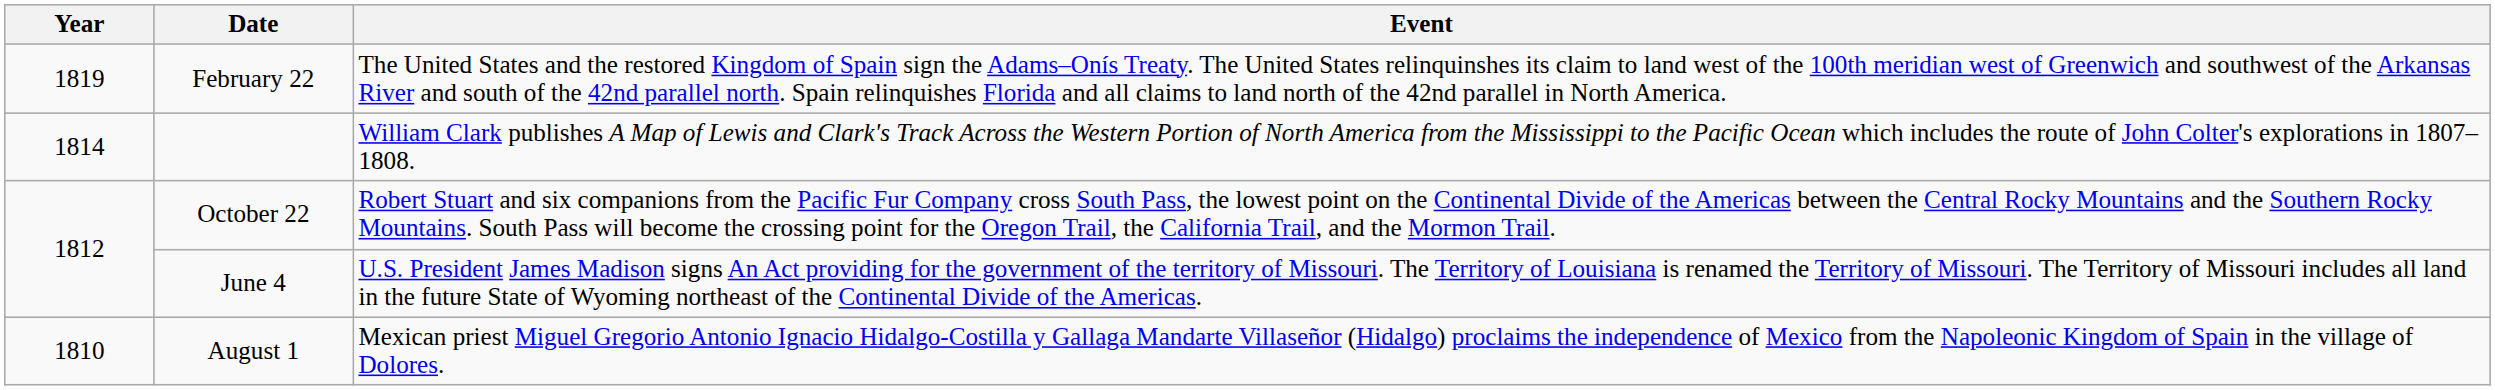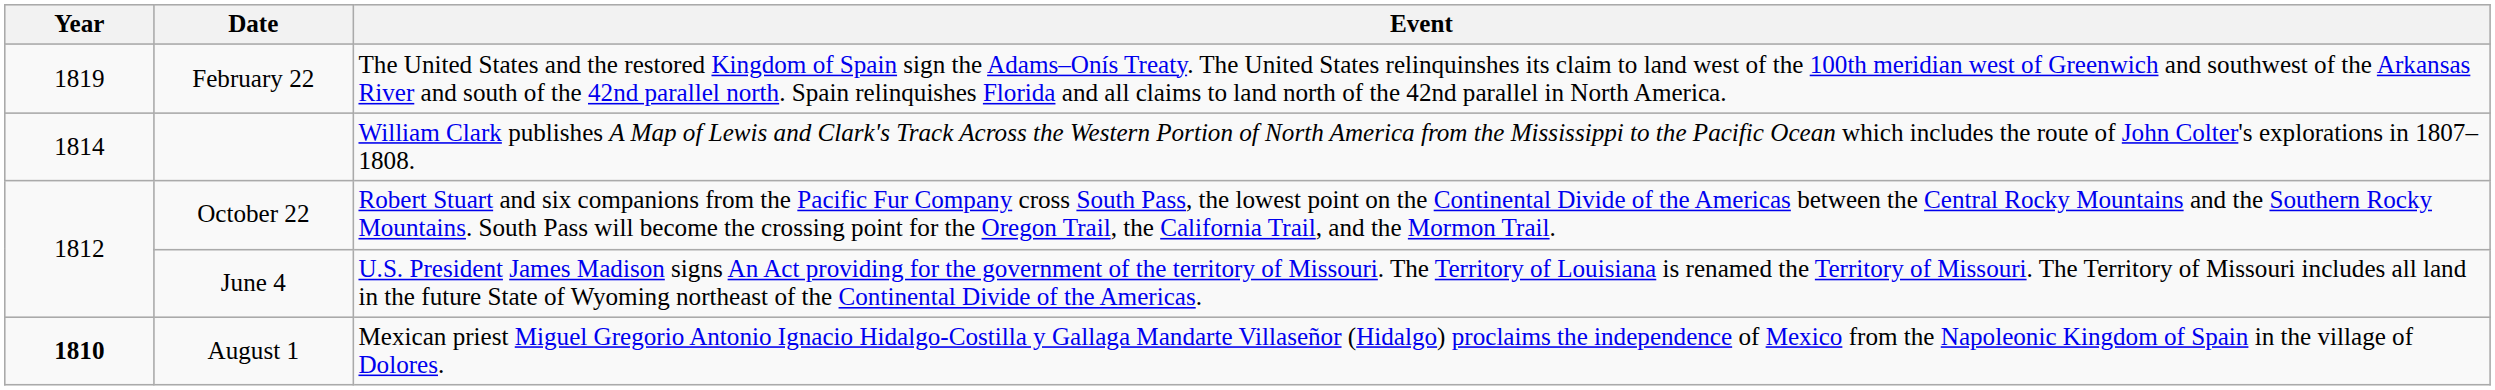(79, 350) normal -> (79, 350) bold
